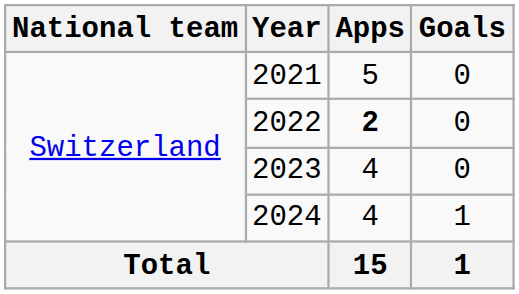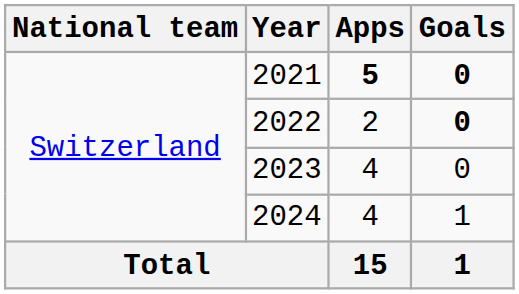(370, 76) normal -> (370, 76) bold
(462, 76) normal -> (462, 76) bold
(370, 123) bold -> (370, 123) normal
(462, 123) normal -> (462, 123) bold
